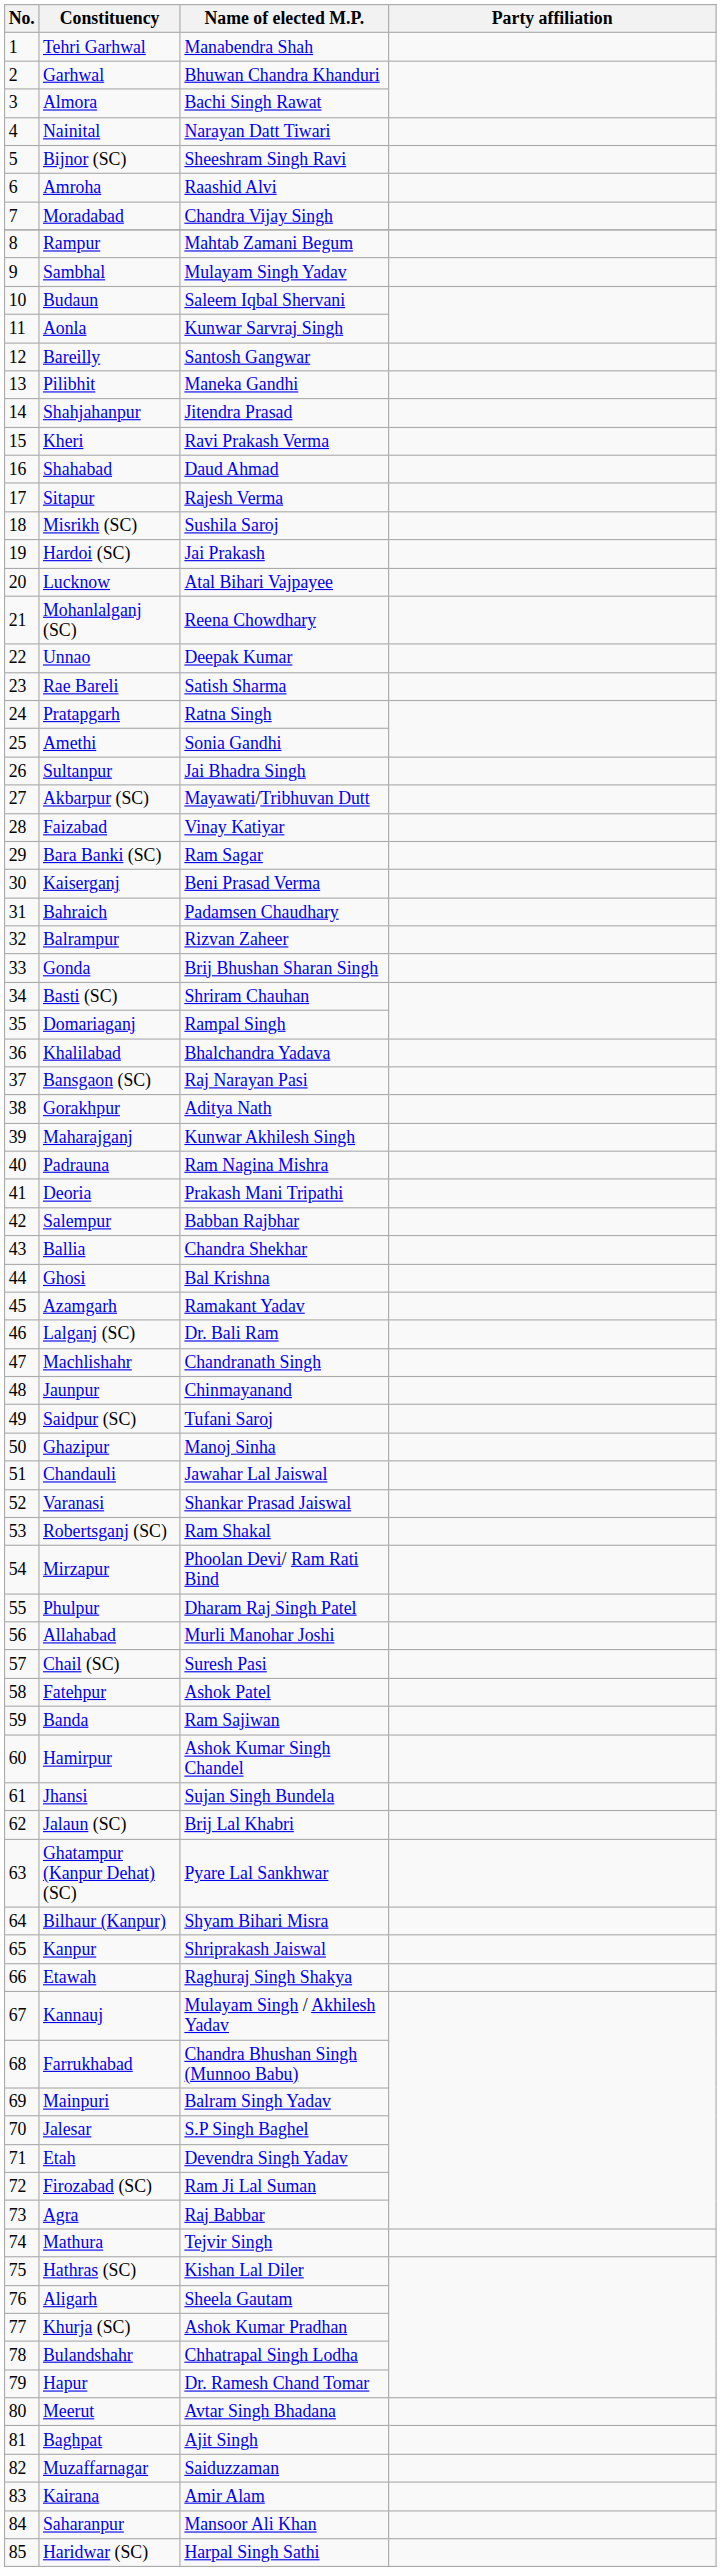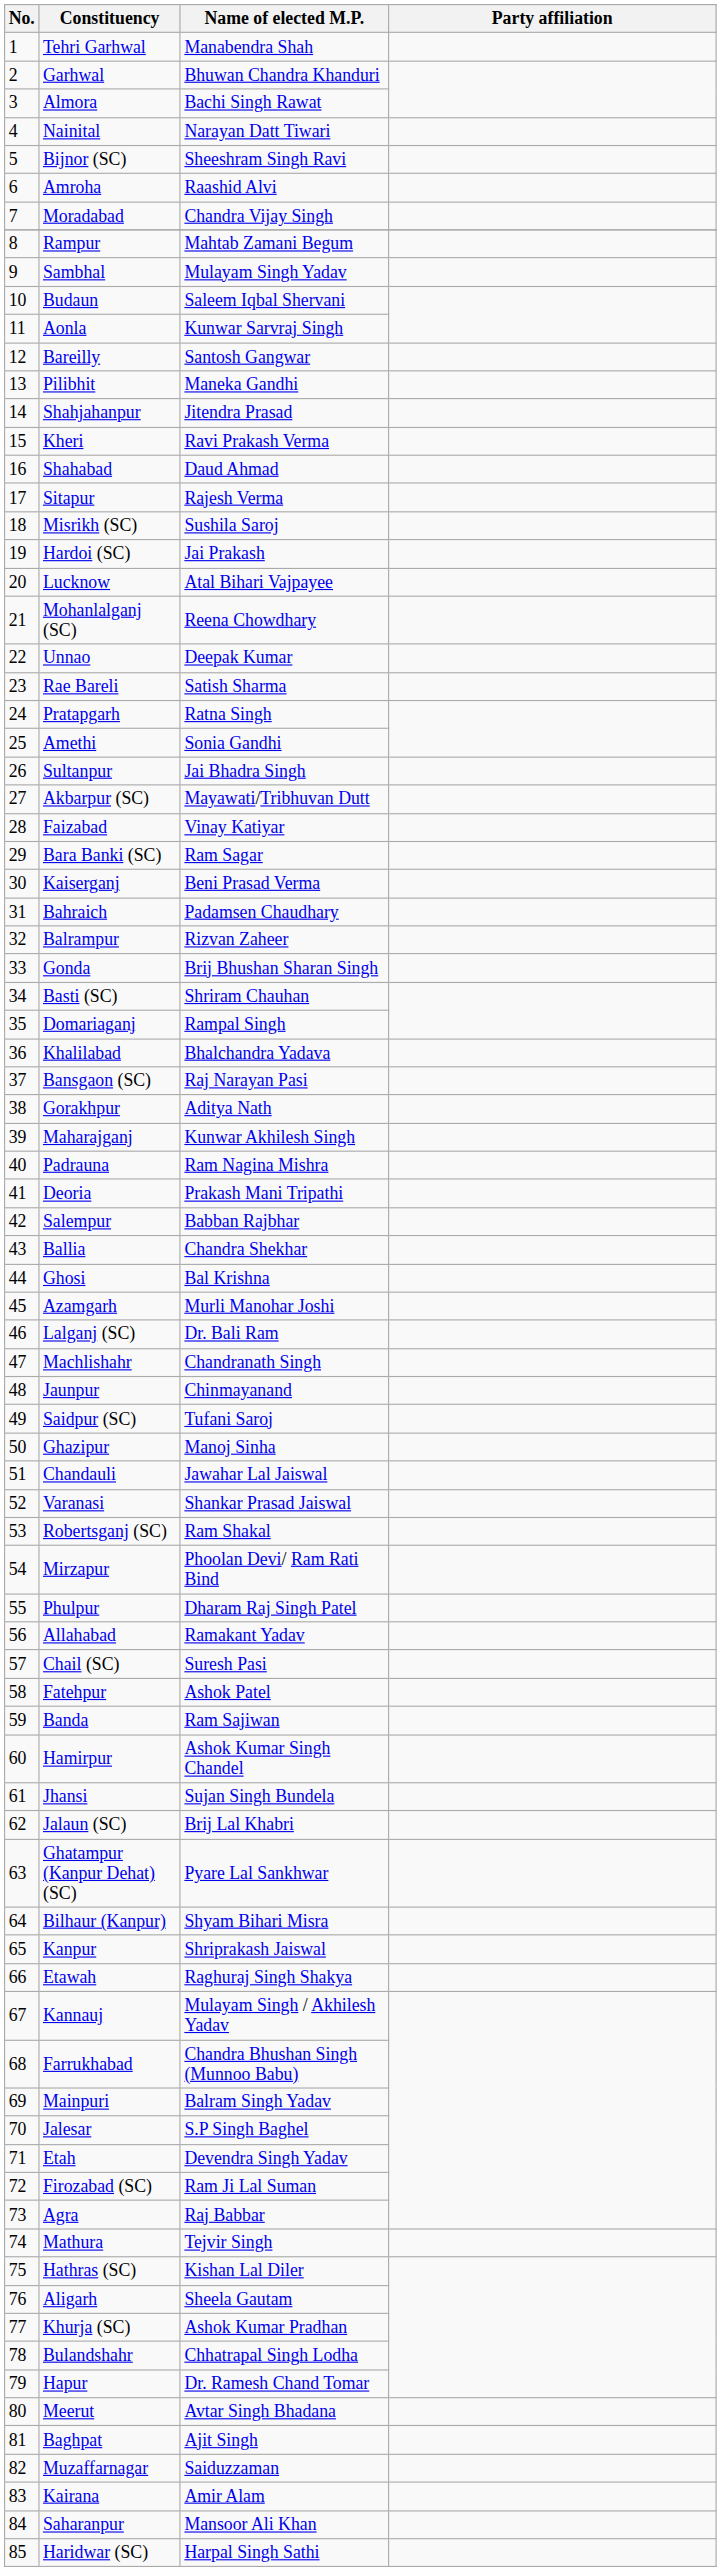(245, 1306) Ramakant Yadav -> (259, 1306) Murli Manohar Joshi
(259, 1635) Murli Manohar Joshi -> (245, 1635) Ramakant Yadav
